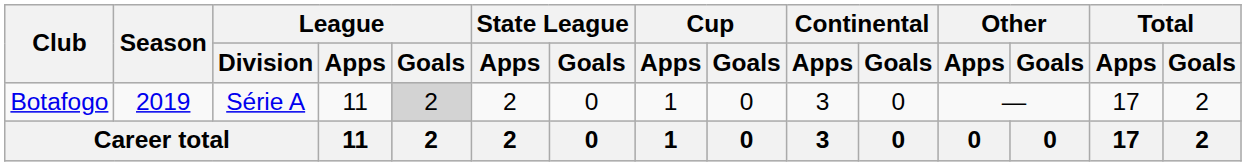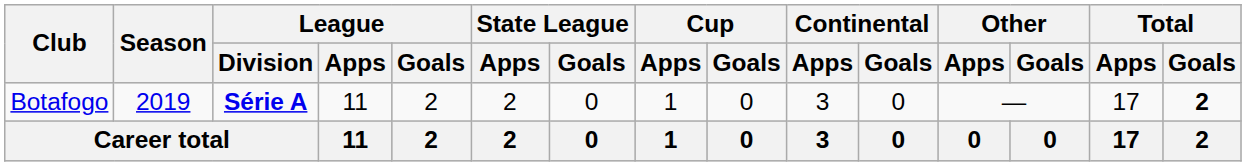(266, 101) normal -> (266, 101) bold
(431, 101) lightgrey background -> (431, 101) no background
(1202, 101) normal -> (1202, 101) bold
